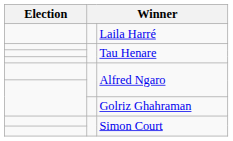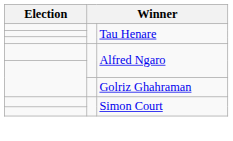- row: (46, 34)
